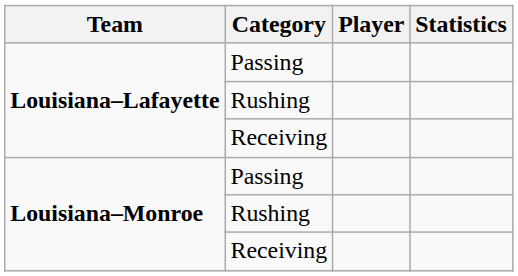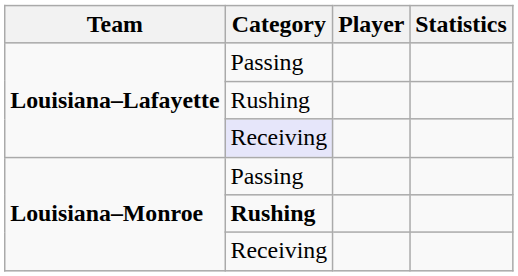(279, 137) no background -> (279, 137) lavender background
(270, 213) normal -> (273, 213) bold
